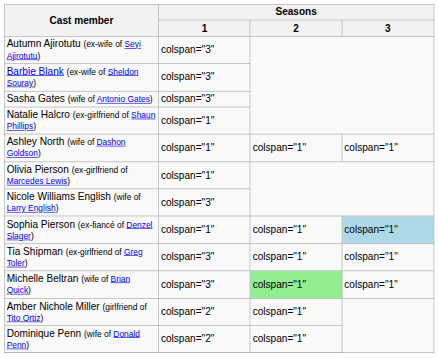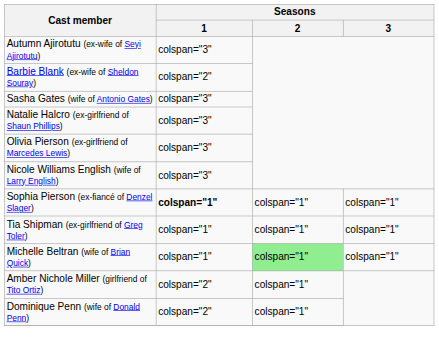(188, 77) colspan="3" -> (185, 77) colspan="2"
(188, 120) colspan="1" -> (185, 120) colspan="3"
- row: (66, 148)
(188, 175) colspan="1" -> (185, 148) colspan="3"
(188, 230) normal -> (188, 202) bold
(371, 230) lightblue background -> (372, 202) no background
(188, 257) colspan="3" -> (185, 230) colspan="1"
(188, 284) colspan="3" -> (185, 257) colspan="1"
